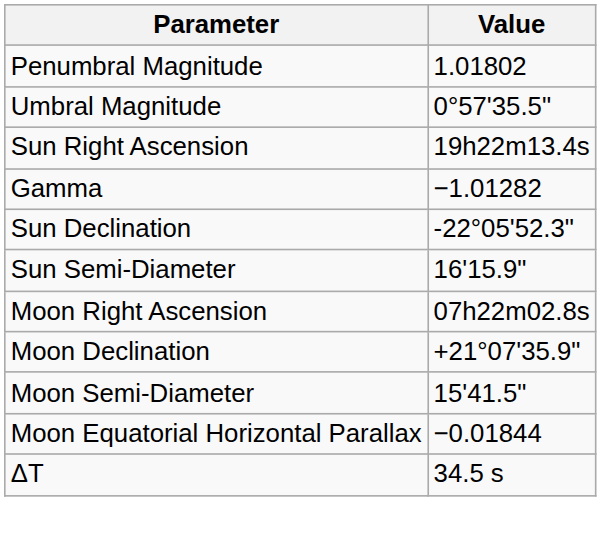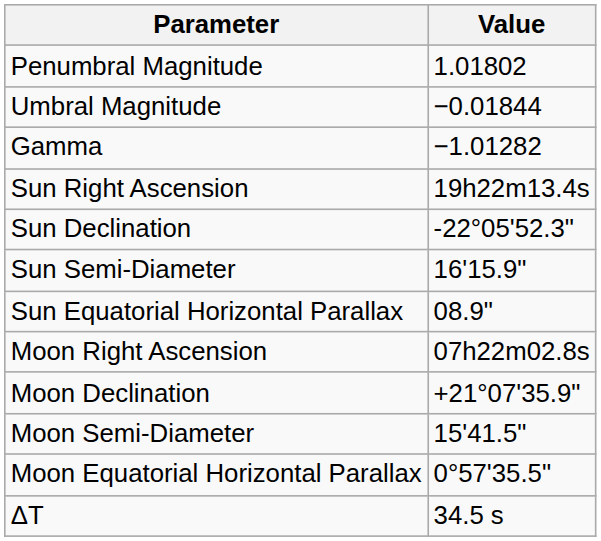(492, 106) 0°57'35.5" -> (488, 106) −0.01844
rows swapped: (57, 188) <-> (130, 147)
+ row: (207, 310)
(488, 433) −0.01844 -> (492, 474) 0°57'35.5"
